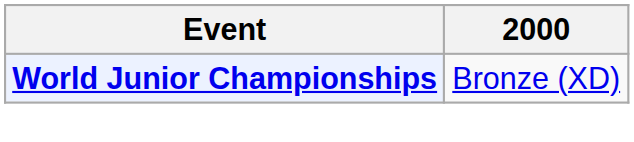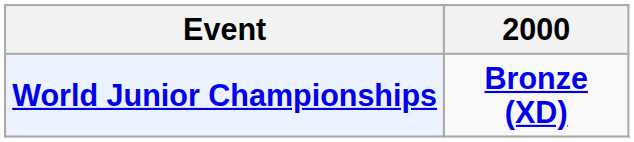(536, 78) normal -> (536, 95) bold
